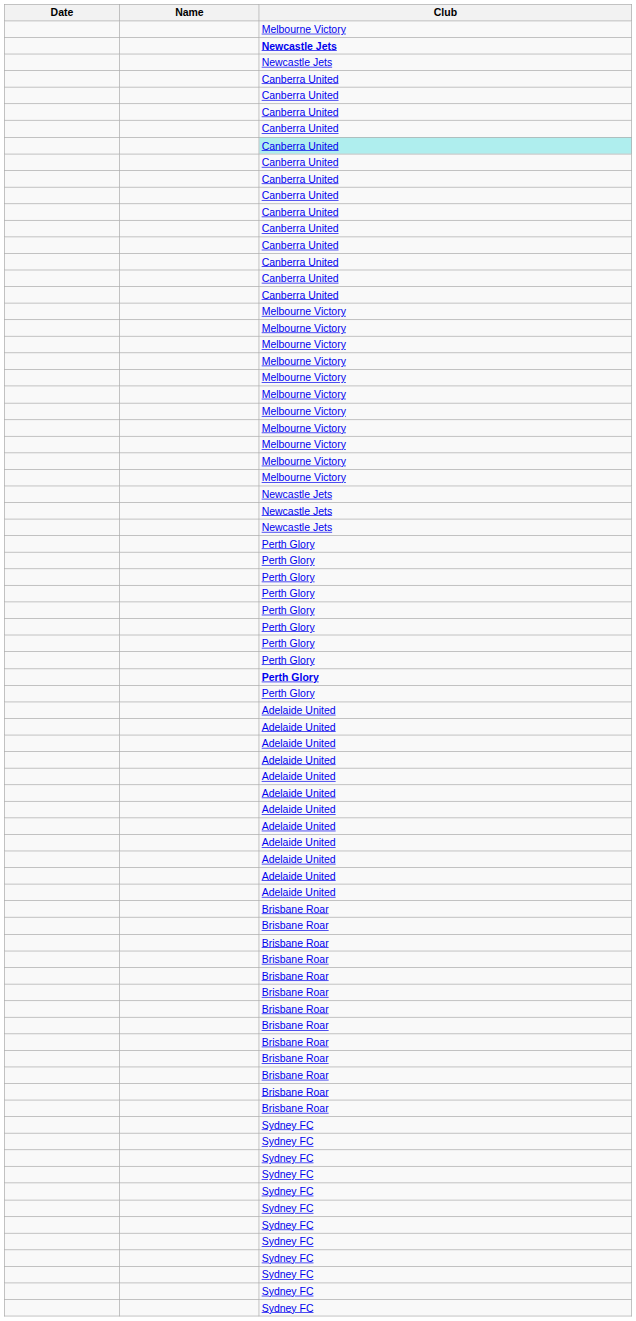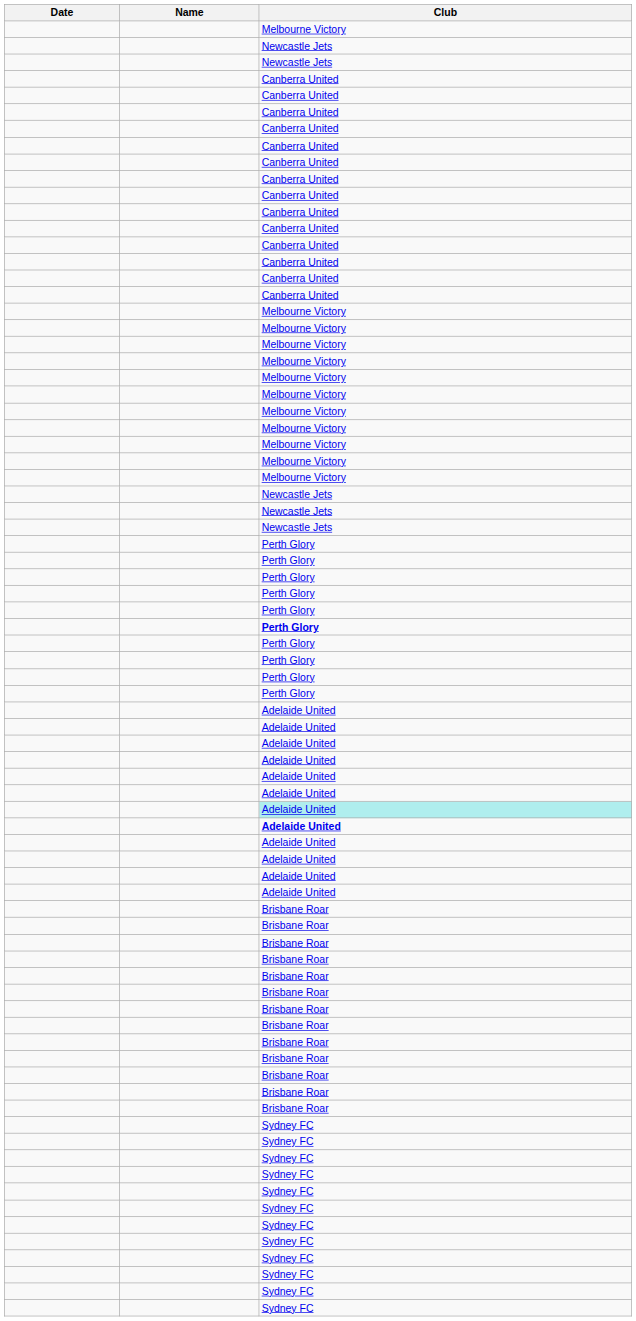(299, 46) bold -> (297, 46) normal
(300, 146) paleturquoise background -> (300, 146) no background
(288, 627) normal -> (290, 627) bold
(290, 677) bold -> (288, 677) normal
(299, 810) no background -> (299, 810) paleturquoise background
(299, 826) normal -> (301, 826) bold
